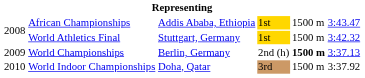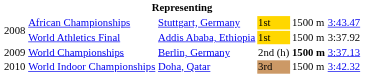(207, 22) Addis Ababa, Ethiopia -> (199, 22) Stuttgart, Germany
(199, 37) Stuttgart, Germany -> (207, 37) Addis Ababa, Ethiopia
(344, 37) 3:42.32 -> (344, 37) 3:37.92
(344, 67) 3:37.92 -> (344, 67) 3:42.32
